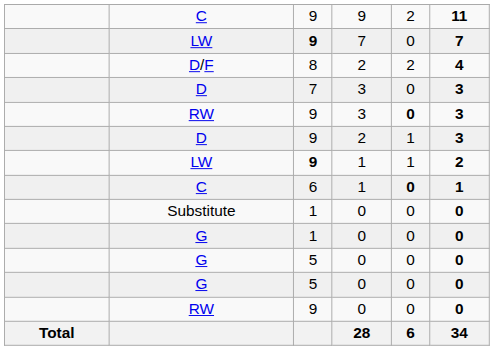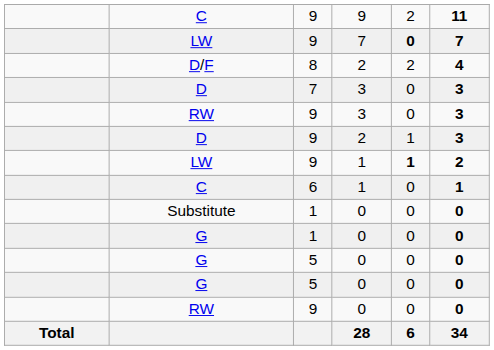(313, 41) bold -> (313, 41) normal
(410, 41) normal -> (410, 41) bold
(410, 114) bold -> (410, 114) normal
(313, 162) bold -> (313, 162) normal
(410, 162) normal -> (410, 162) bold
(410, 187) bold -> (410, 187) normal
